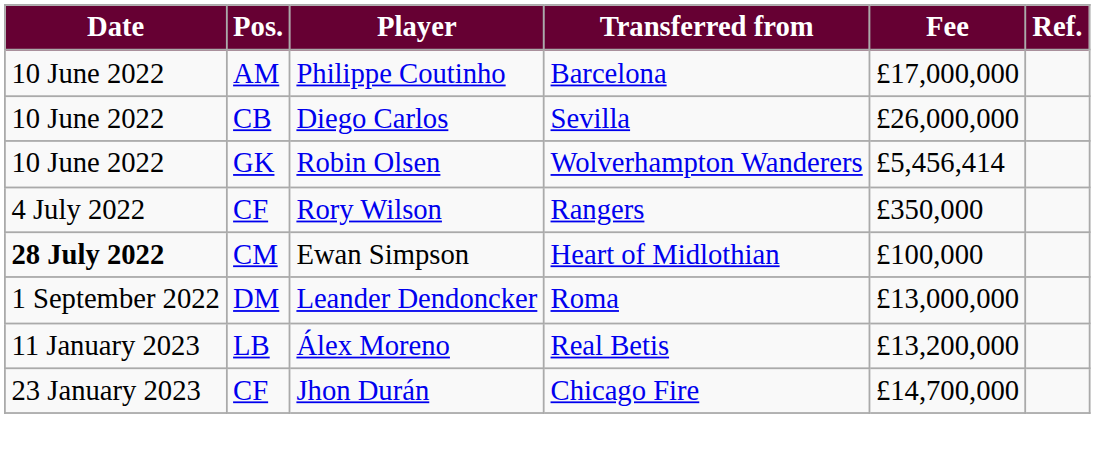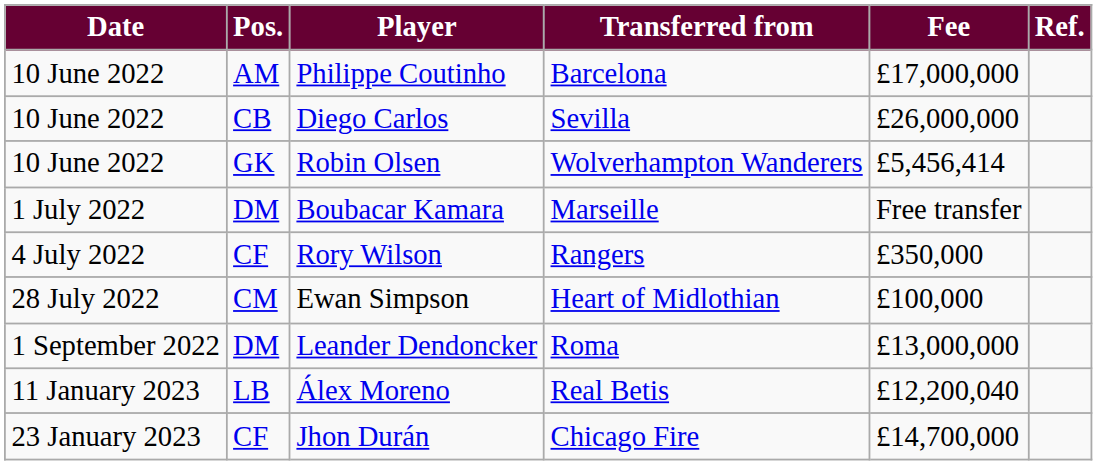+ row: (400, 208)
(88, 254) bold -> (85, 299) normal
(948, 345) £13,200,000 -> (948, 390) £12,200,040
